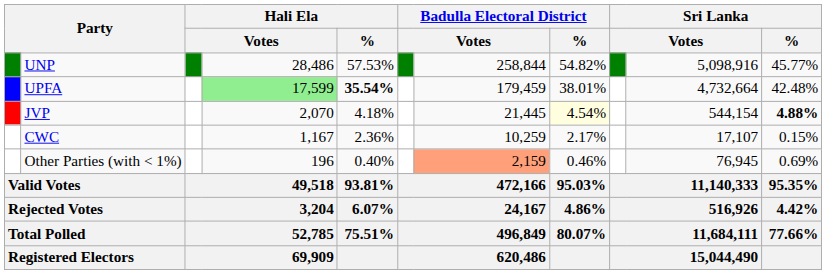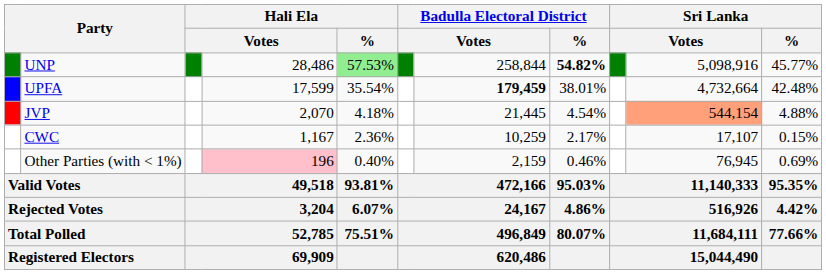(370, 64) no background -> (370, 64) lightgreen background
(583, 64) normal -> (581, 64) bold
(313, 88) lightgreen background -> (313, 88) no background
(369, 88) bold -> (370, 88) normal
(521, 88) normal -> (521, 88) bold
(586, 112) lightyellow background -> (586, 112) no background
(733, 112) no background -> (733, 112) lightsalmon background
(797, 112) bold -> (799, 112) normal
(322, 161) no background -> (322, 161) pink background
(529, 161) lightsalmon background -> (529, 161) no background
